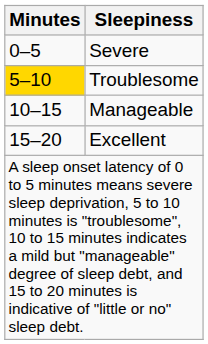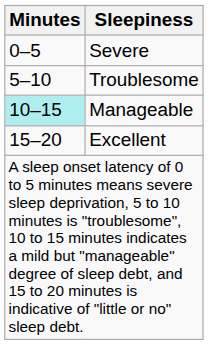(30, 80) gold background -> (30, 80) no background
(35, 110) no background -> (35, 110) paleturquoise background
